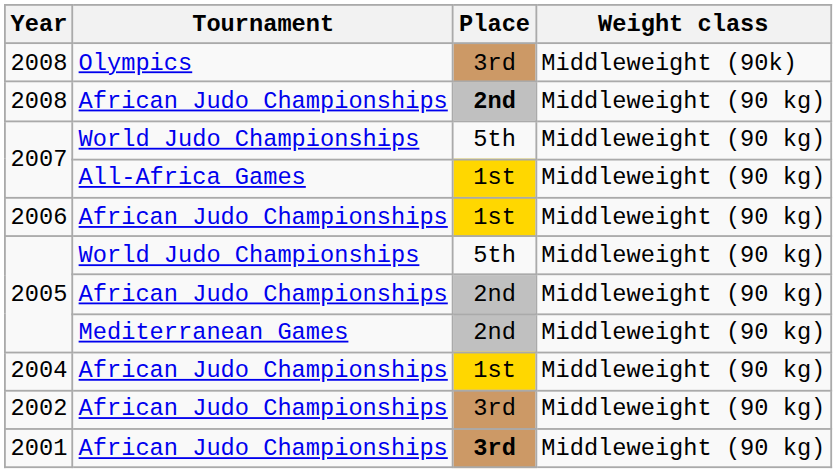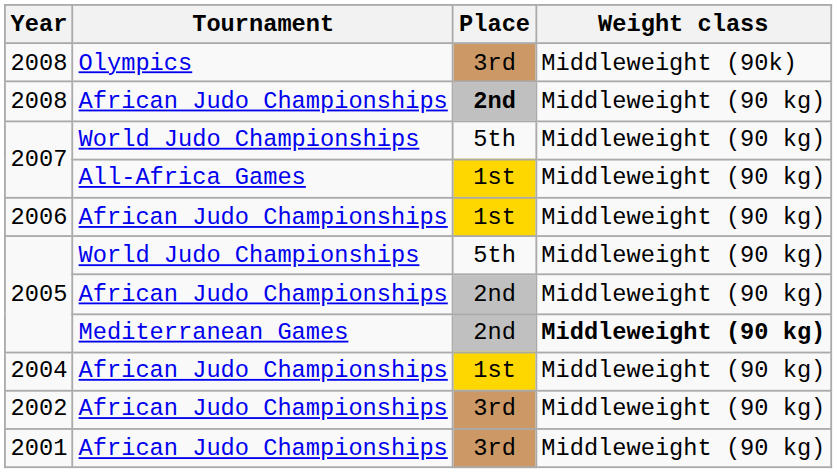(683, 333) normal -> (683, 333) bold
(495, 448) bold -> (495, 448) normal
